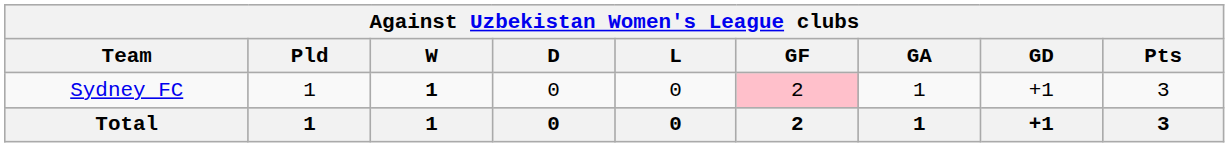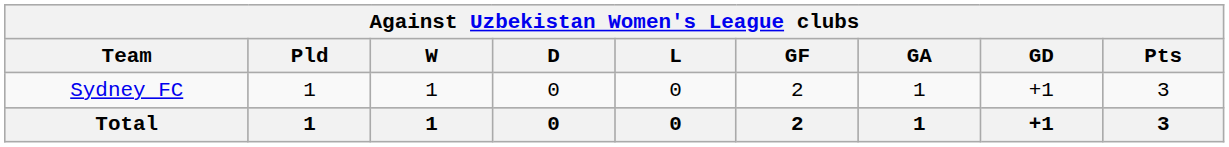(432, 90) bold -> (432, 90) normal
(797, 90) pink background -> (797, 90) no background
